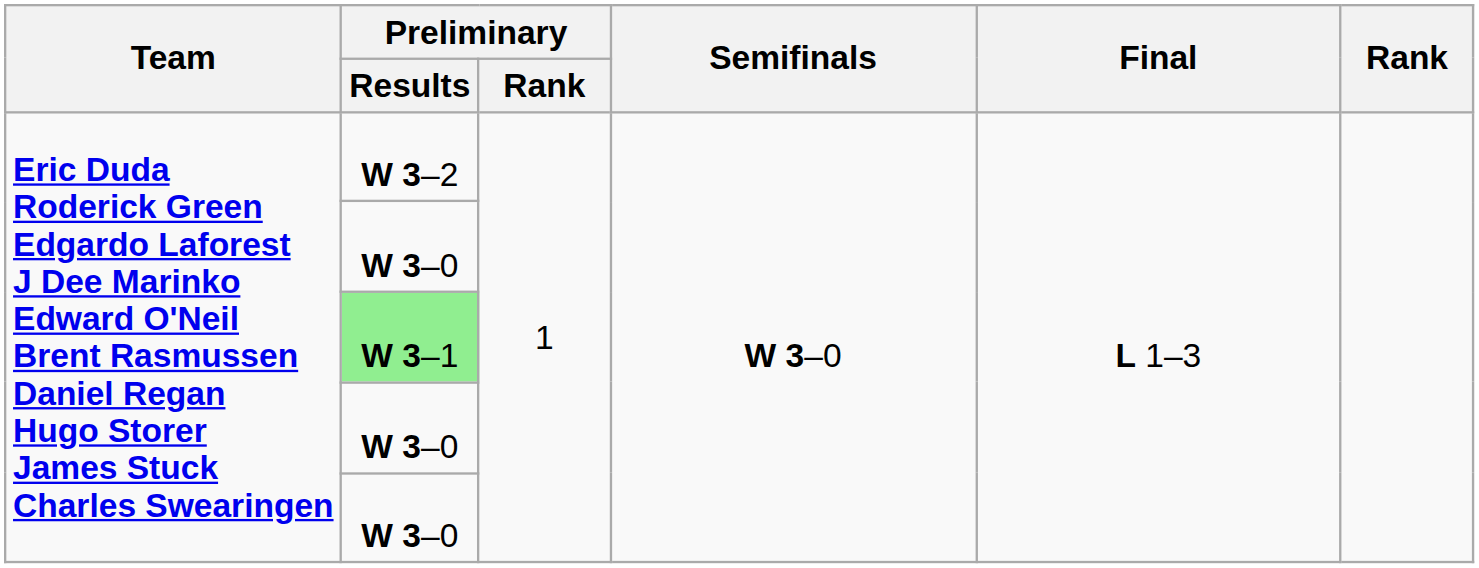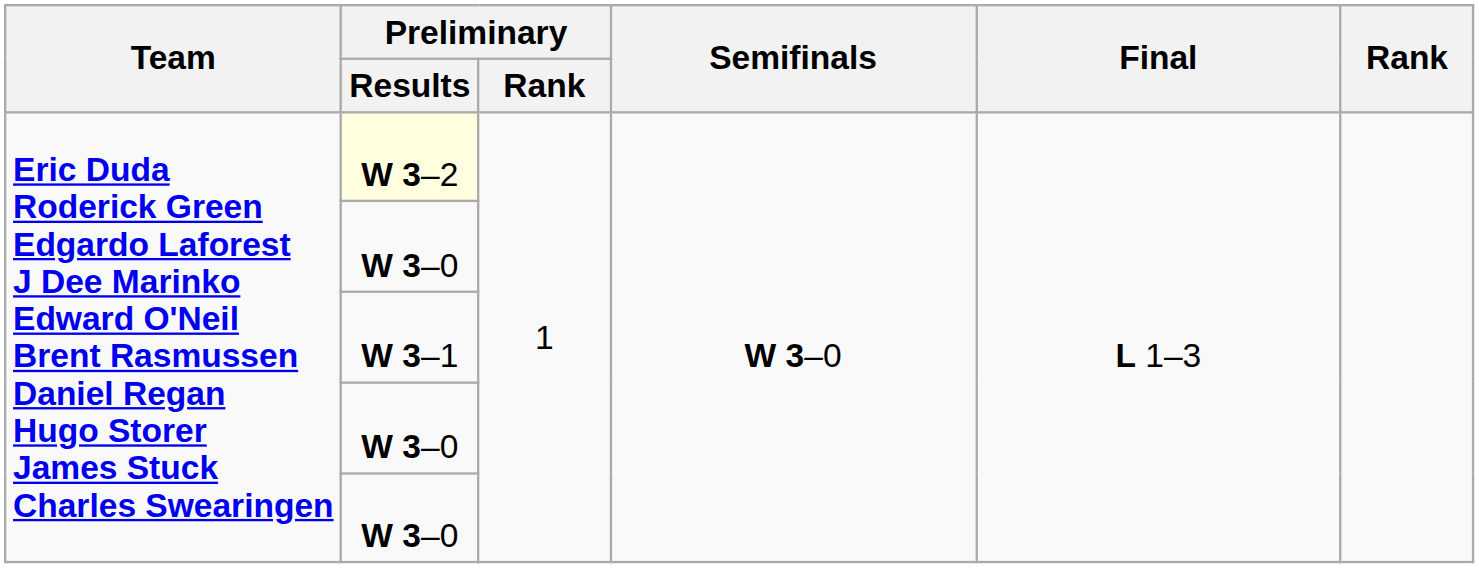(410, 175) no background -> (410, 175) lightyellow background
(410, 356) lightgreen background -> (410, 356) no background
